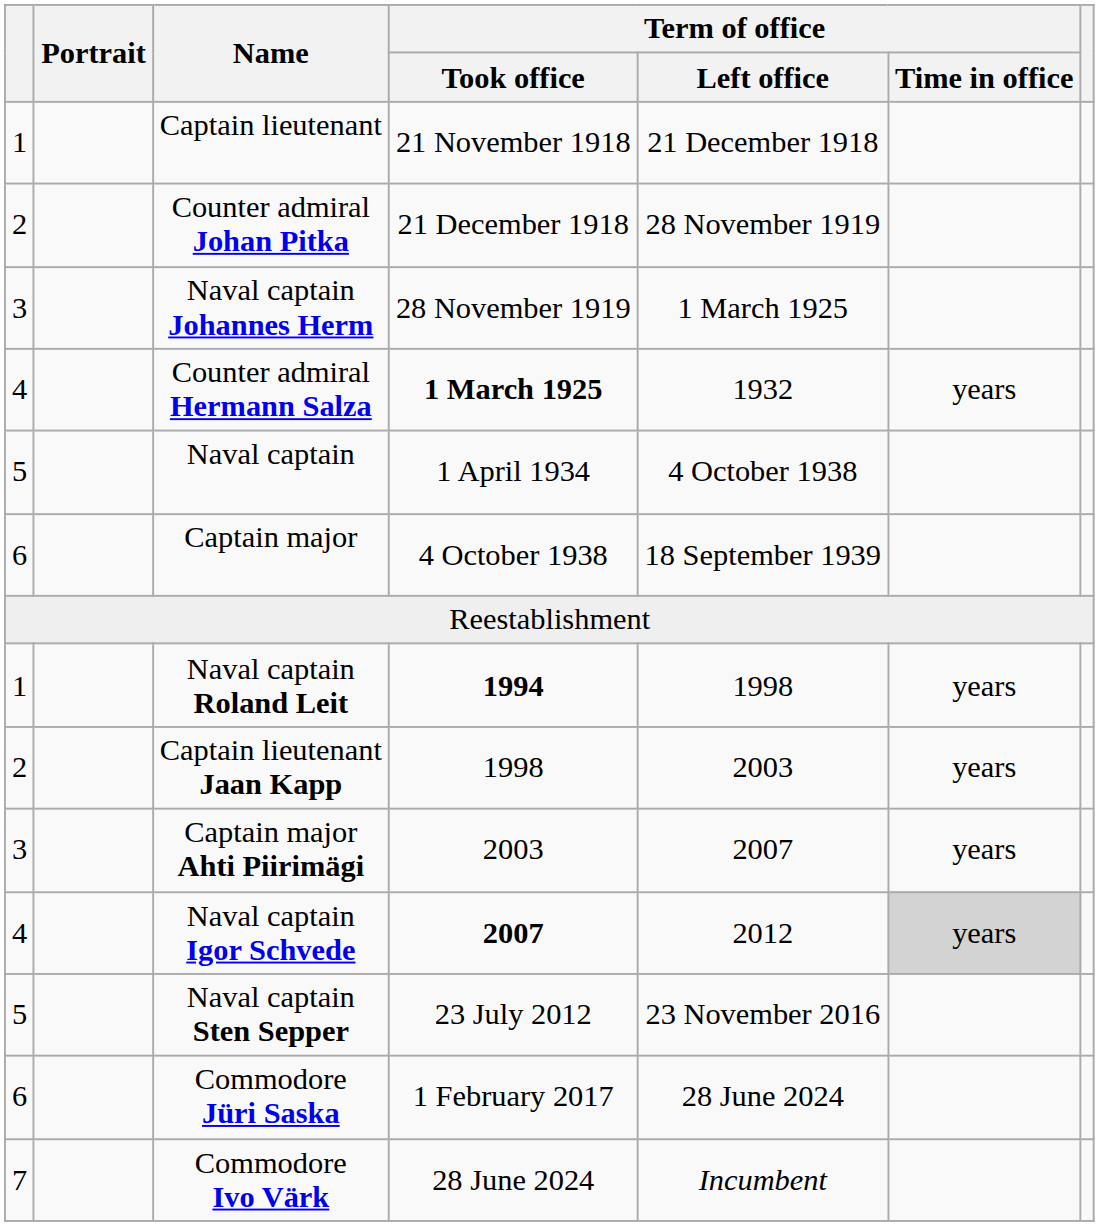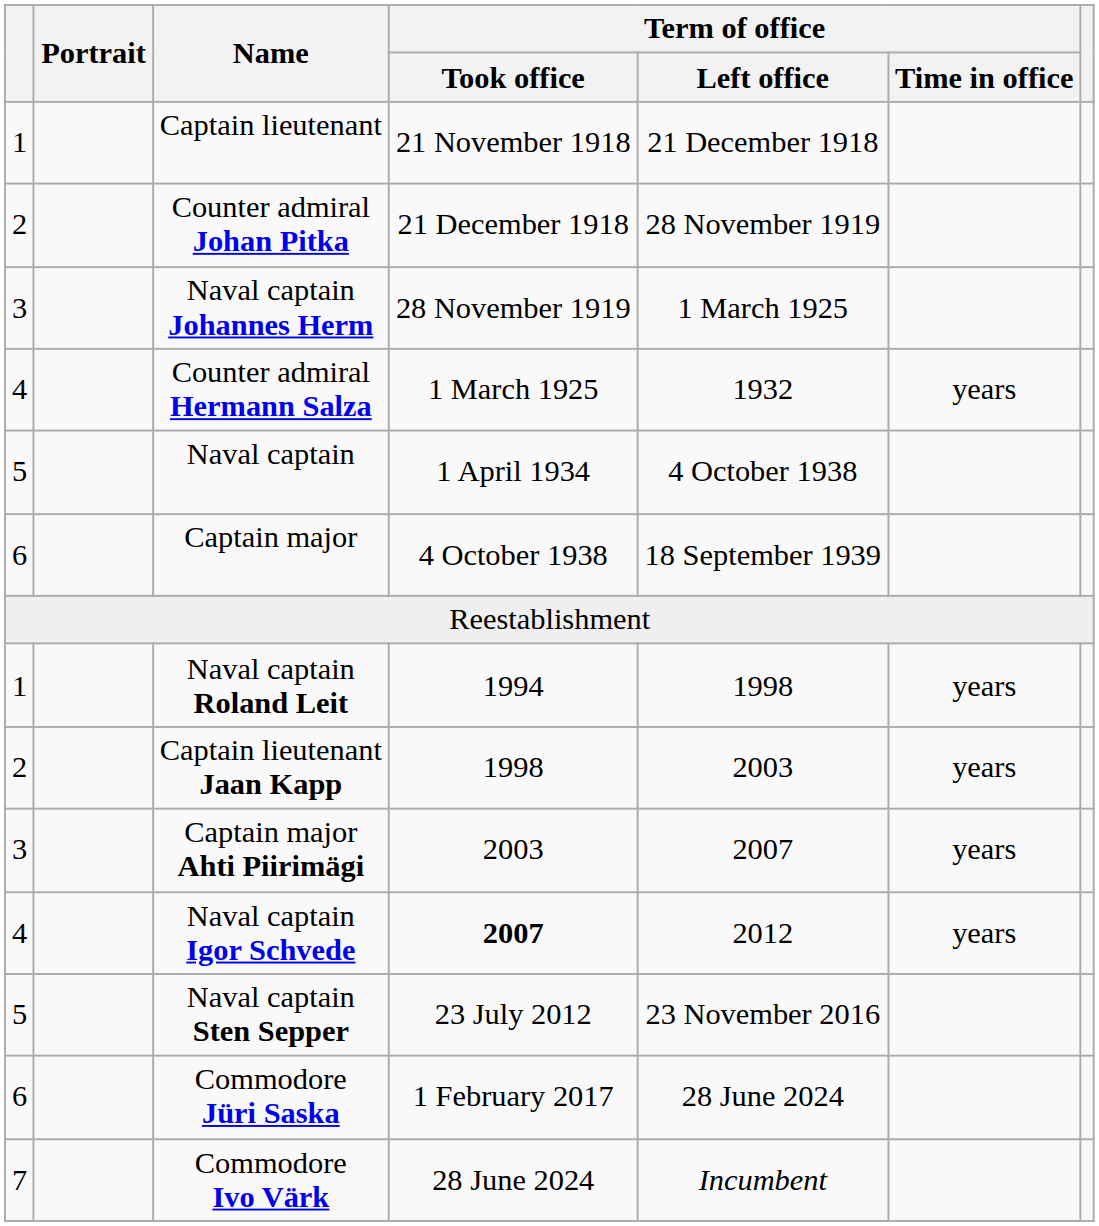(513, 389) bold -> (513, 389) normal
(513, 684) bold -> (513, 684) normal
(984, 932) lightgrey background -> (984, 932) no background
